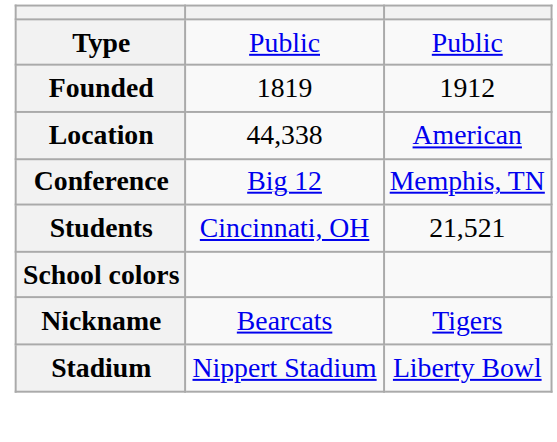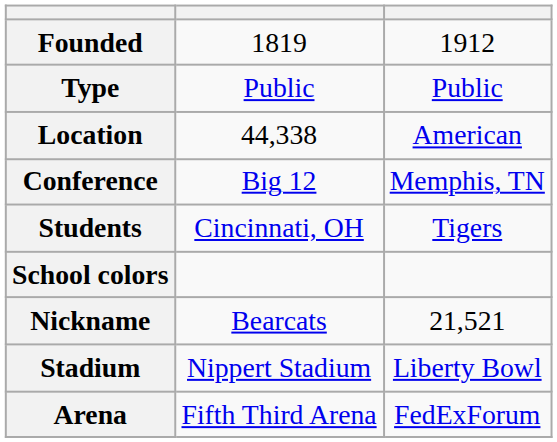rows swapped: (101, 88) <-> (101, 41)
(467, 227) 21,521 -> (467, 227) Tigers
(467, 320) Tigers -> (467, 320) 21,521
+ row: (90, 413)
